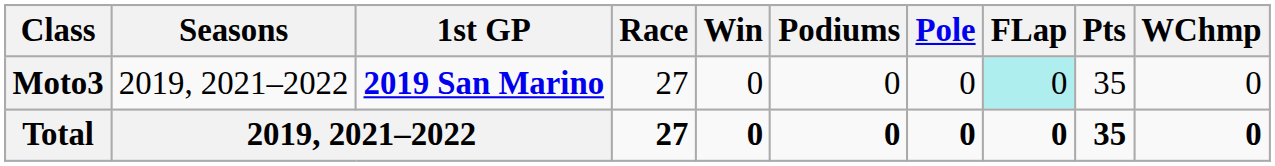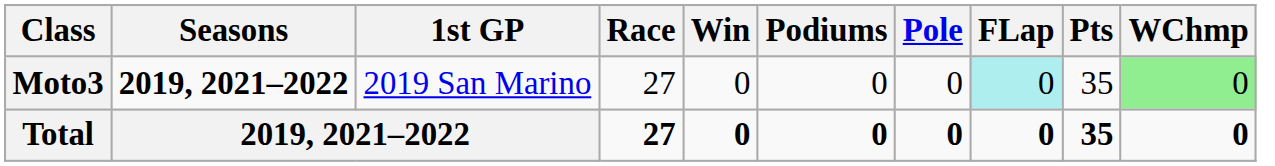(234, 82) normal -> (234, 82) bold
(484, 82) bold -> (477, 82) normal
(1253, 82) no background -> (1241, 82) lightgreen background
